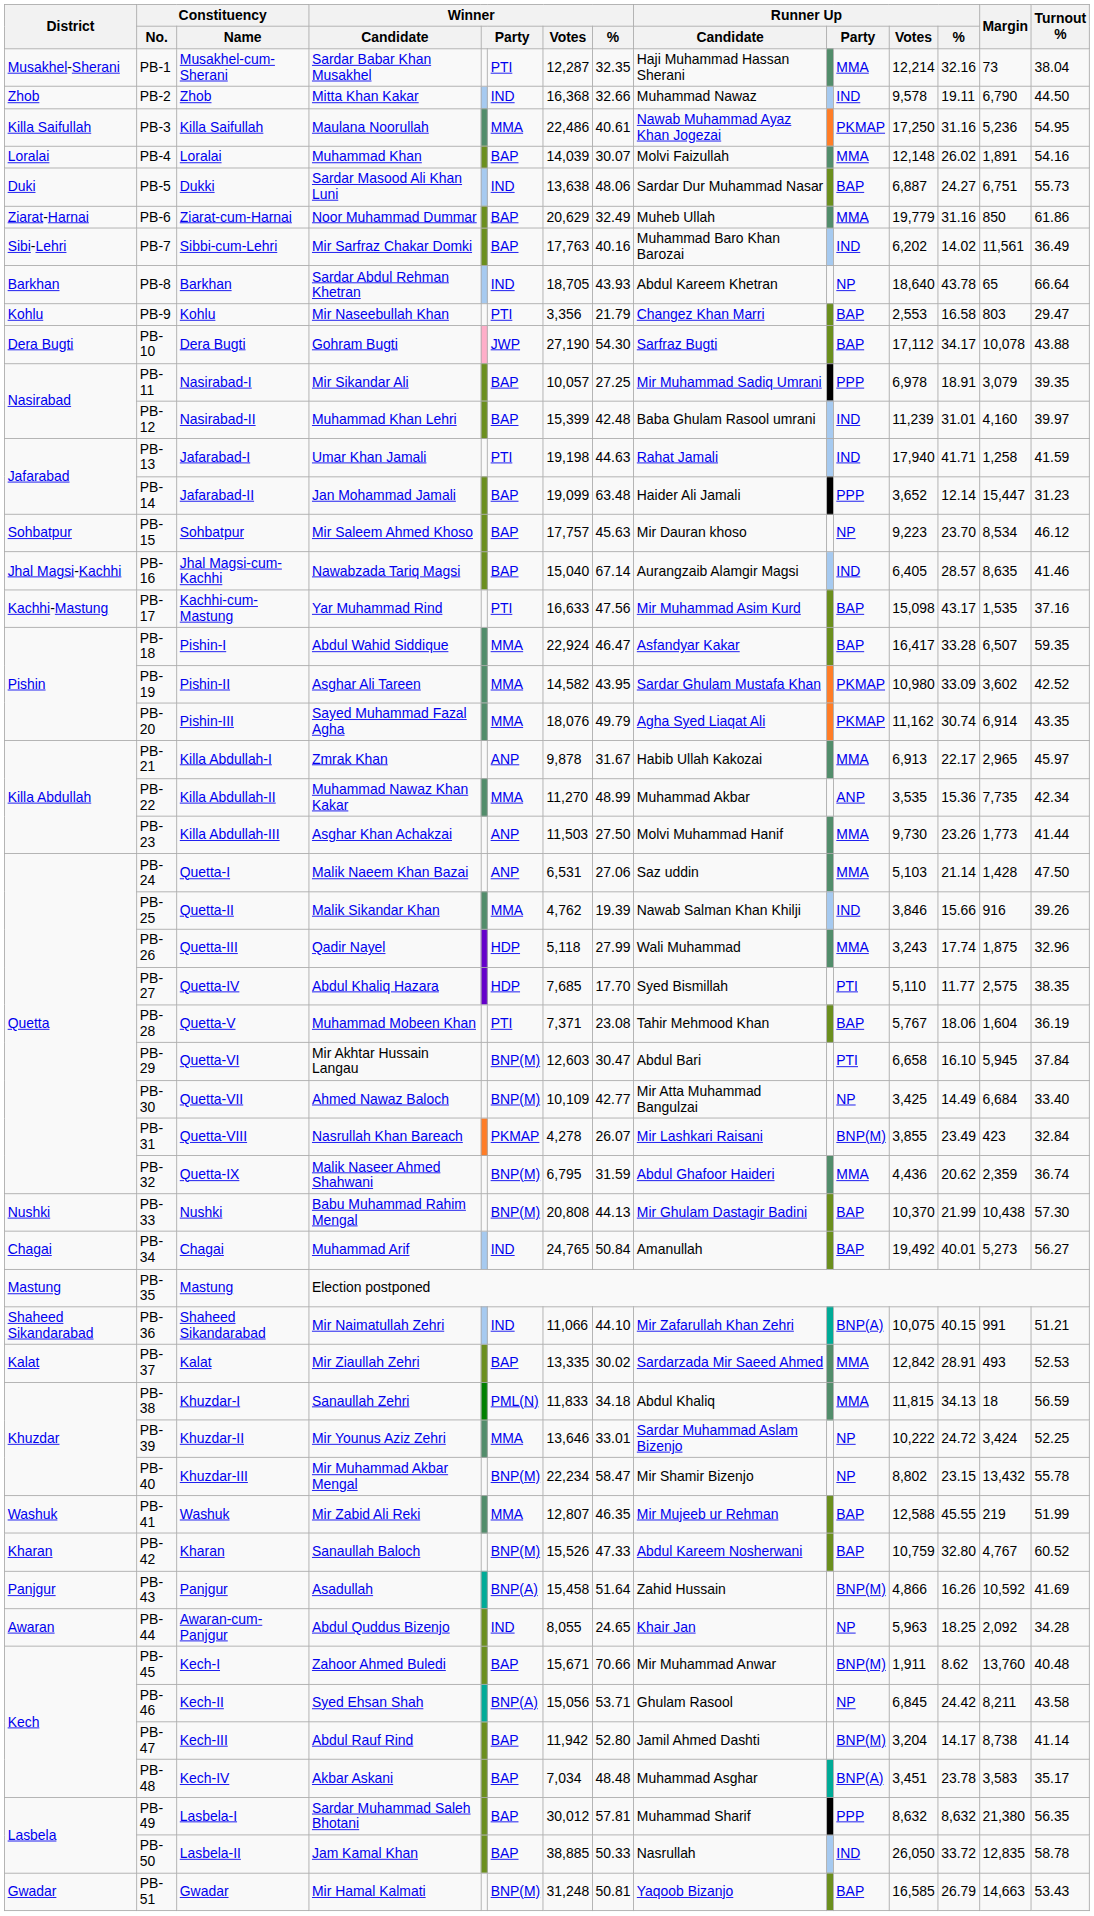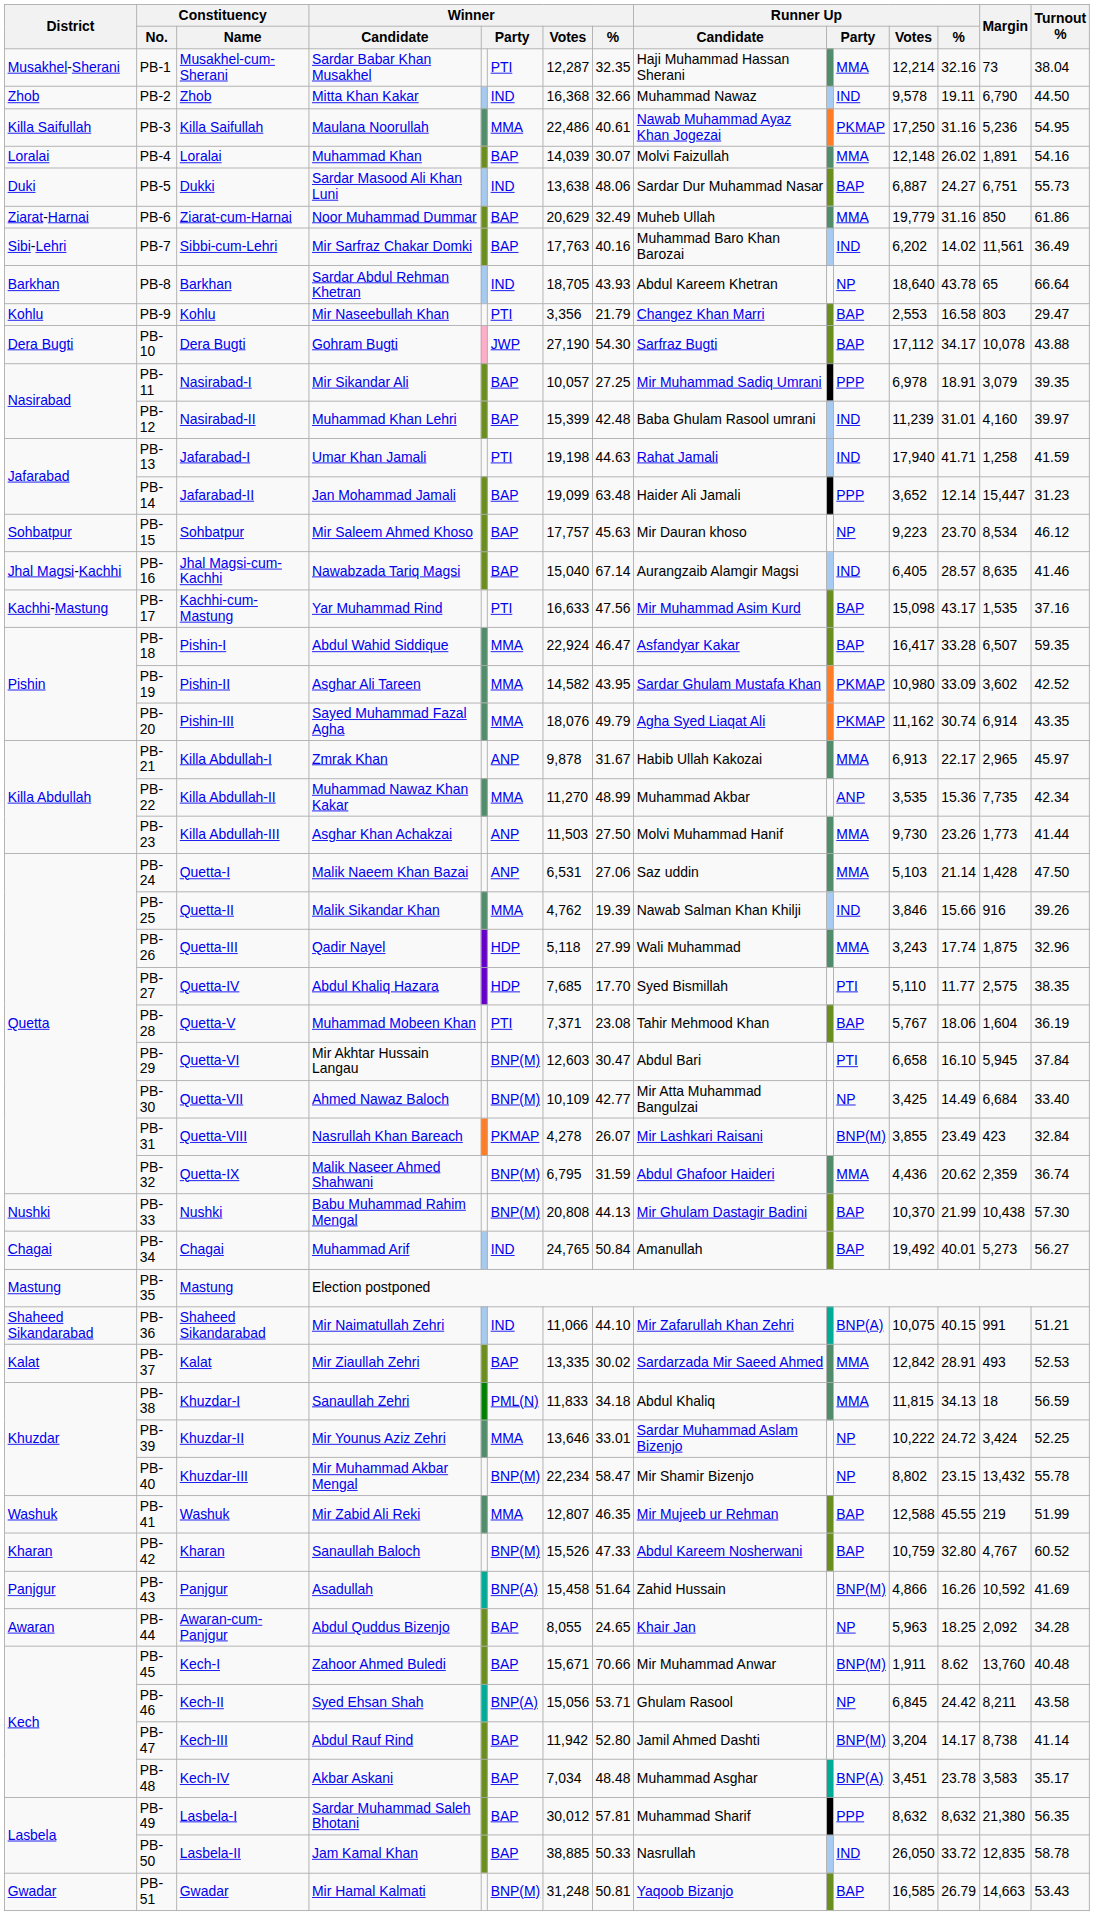(503, 1627) IND -> (505, 1627) BAP
